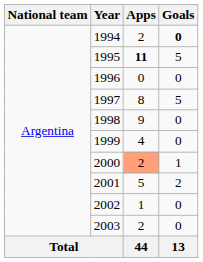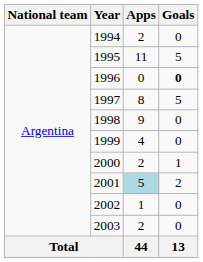(178, 36) bold -> (178, 36) normal
(141, 57) bold -> (141, 57) normal
(178, 78) normal -> (178, 78) bold
(141, 162) lightsalmon background -> (141, 162) no background
(141, 183) no background -> (141, 183) lightblue background
